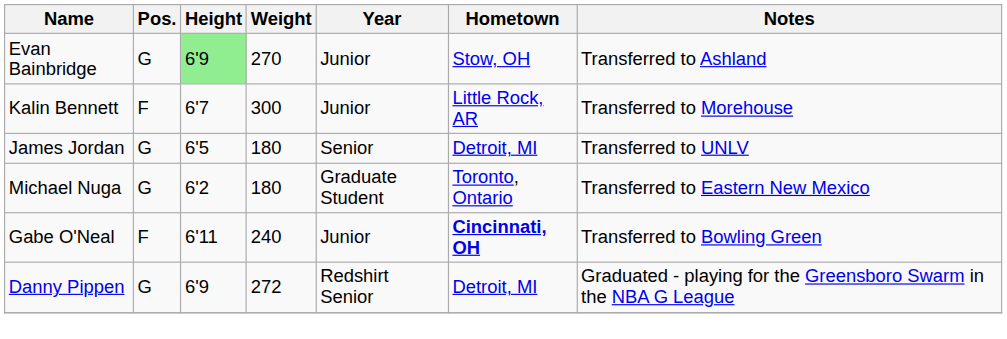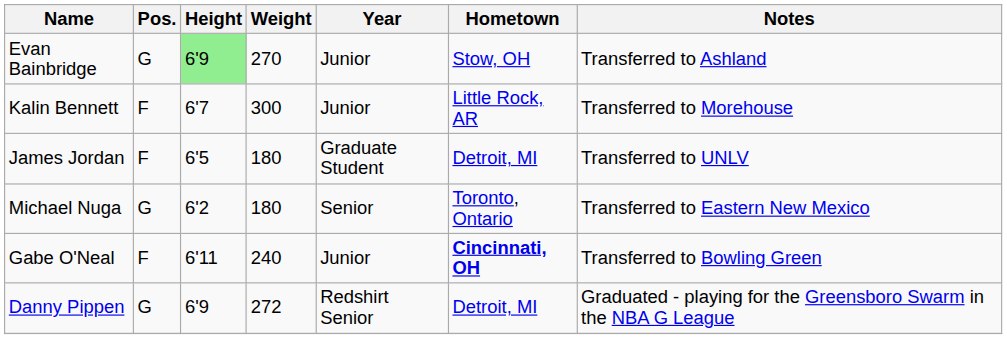(145, 148) G -> (143, 158) F
(347, 148) Senior -> (359, 158) Graduate Student
(359, 187) Graduate Student -> (347, 208) Senior
